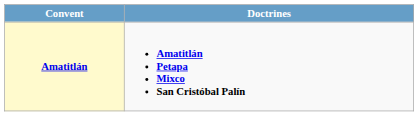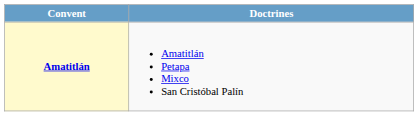(269, 73) bold -> (271, 73) normal
